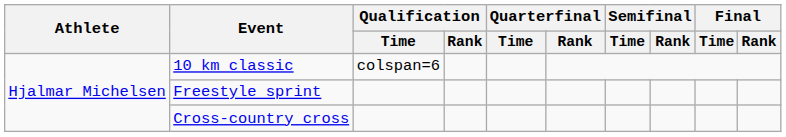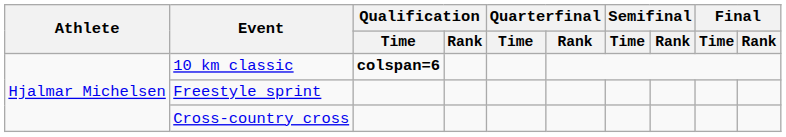(398, 66) normal -> (398, 66) bold
